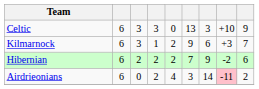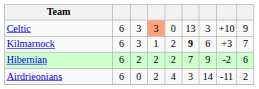(156, 28) no background -> (156, 28) lightsalmon background
(191, 44) normal -> (191, 44) bold
(227, 76) pink background -> (227, 76) no background
